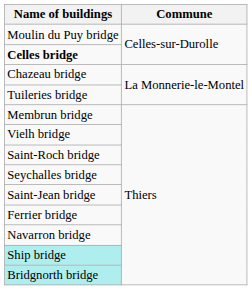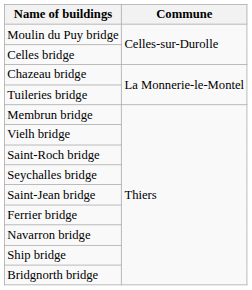(43, 54) bold -> (41, 54) normal
(37, 255) paleturquoise background -> (37, 255) no background
(53, 275) paleturquoise background -> (53, 275) no background
